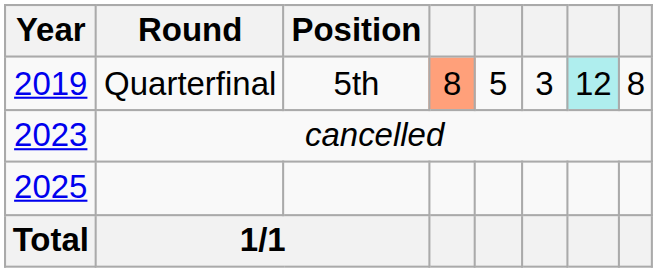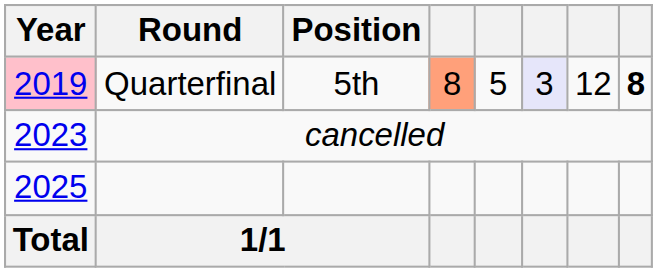(51, 82) no background -> (51, 82) pink background
(544, 82) no background -> (544, 82) lavender background
(593, 82) paleturquoise background -> (593, 82) no background
(636, 82) normal -> (636, 82) bold
